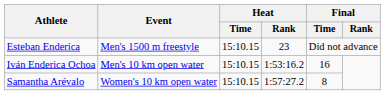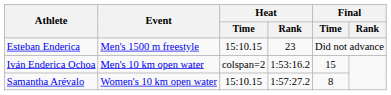(240, 64) 15:10.15 -> (244, 64) colspan=2
(324, 64) 16 -> (331, 64) 15
